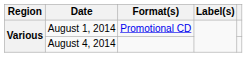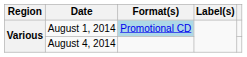(156, 28) no background -> (156, 28) lightblue background
